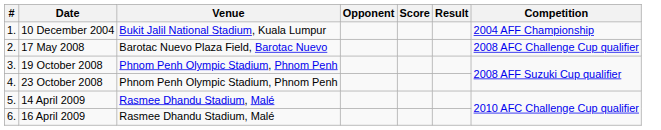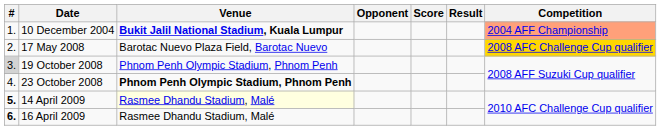(223, 31) normal -> (231, 31) bold
(534, 31) no background -> (548, 31) lightsalmon background
(556, 48) no background -> (570, 48) gold background
(12, 65) no background -> (12, 65) lightgrey background
(228, 83) normal -> (235, 83) bold
(12, 100) normal -> (12, 100) bold
(197, 100) no background -> (197, 100) lightyellow background
(12, 117) normal -> (12, 117) bold
